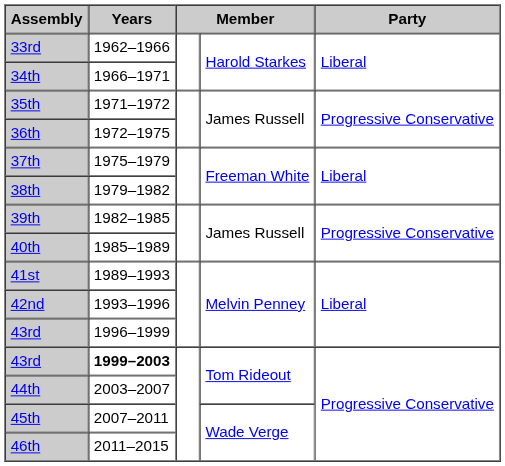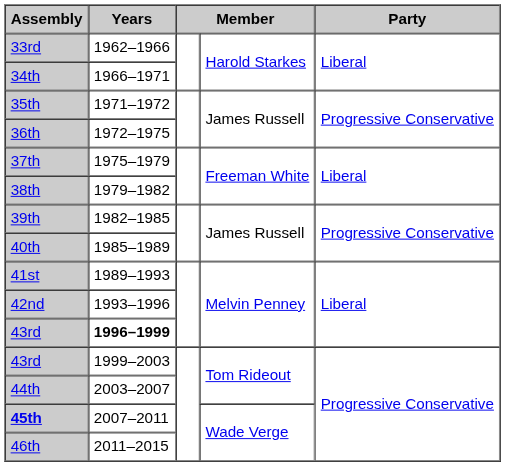(132, 332) normal -> (132, 332) bold
(132, 361) bold -> (132, 361) normal
(25, 418) normal -> (26, 418) bold
